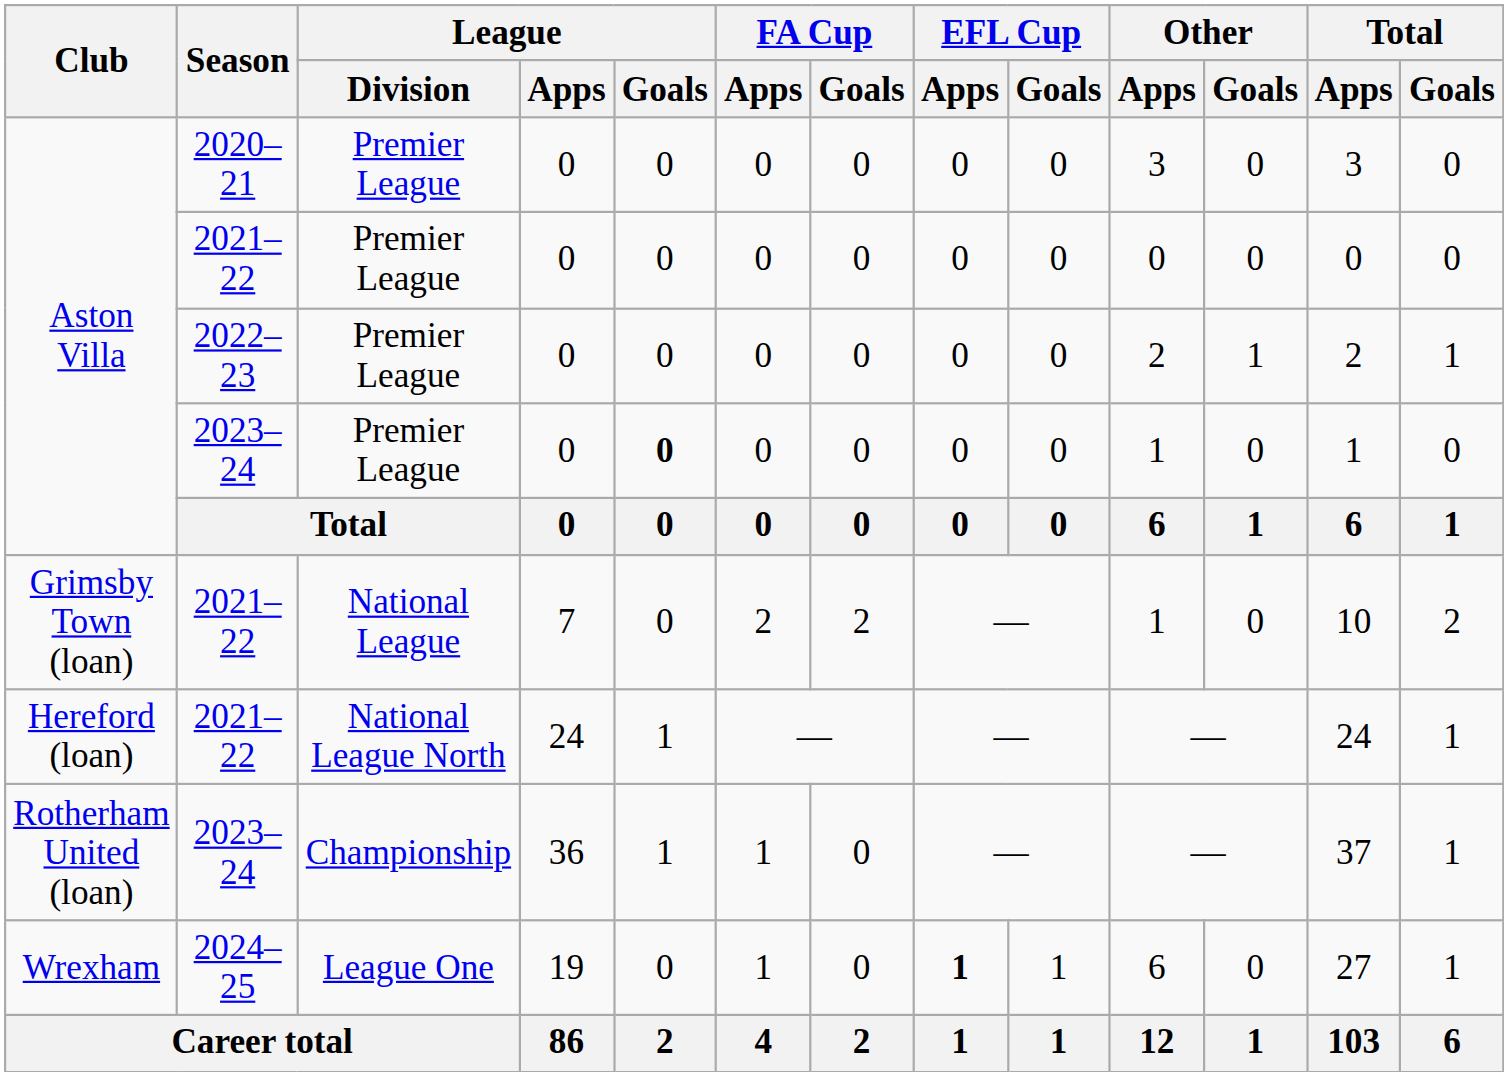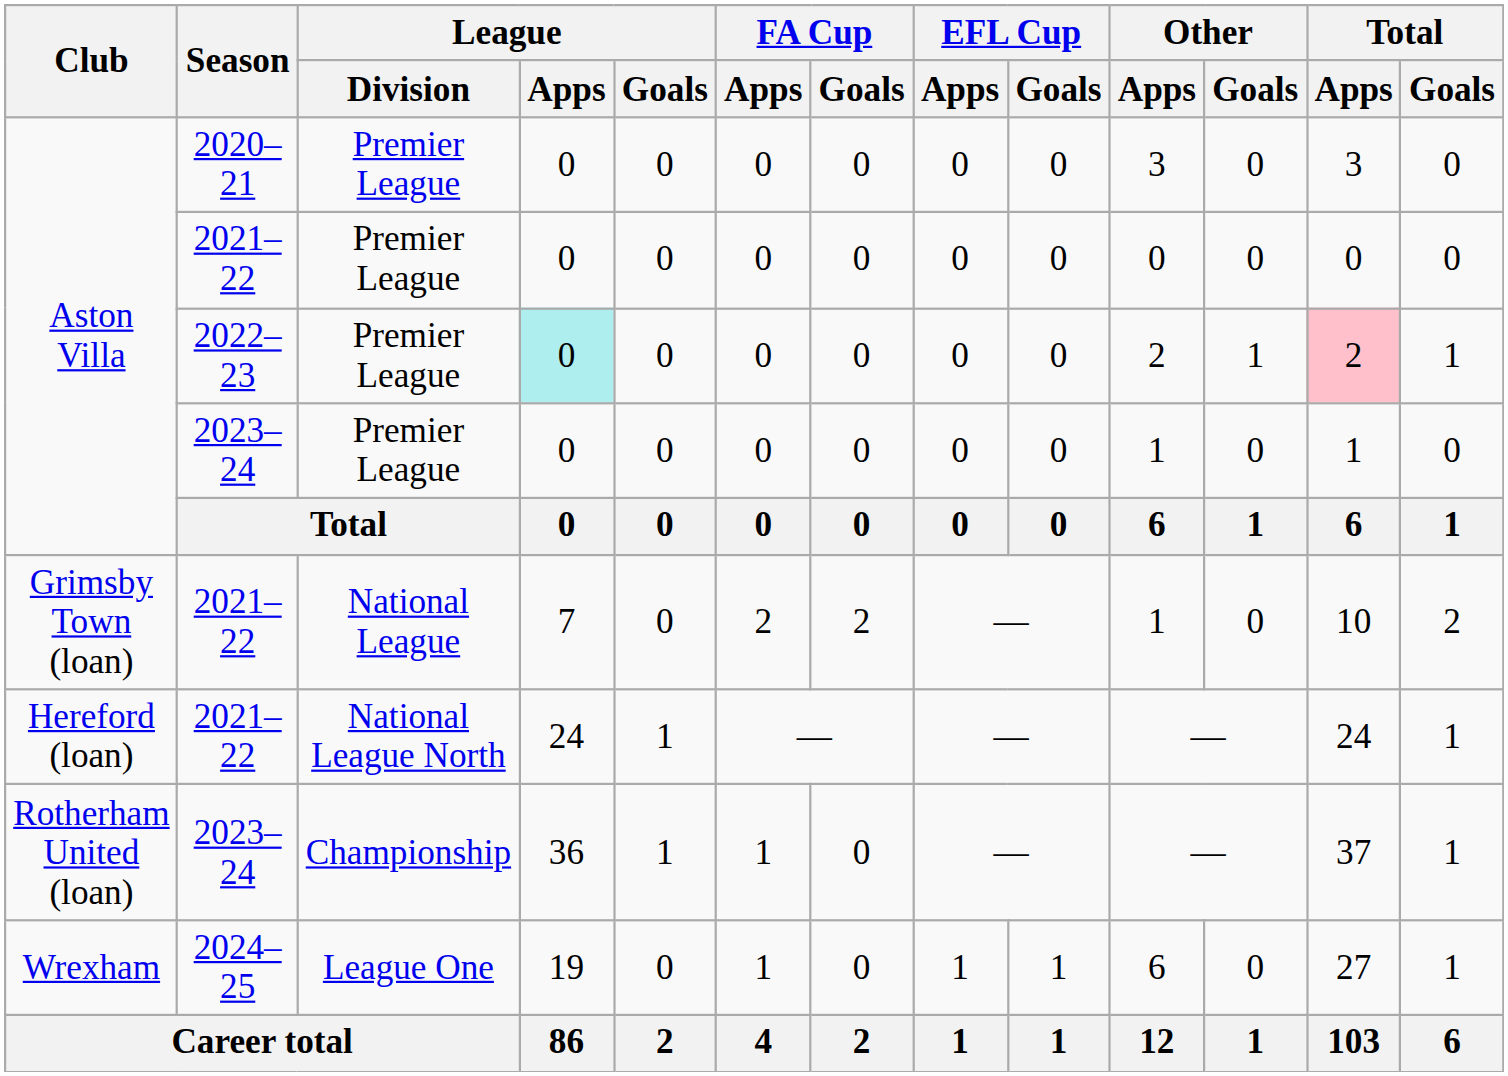(566, 354) no background -> (566, 354) paleturquoise background
(1354, 354) no background -> (1354, 354) pink background
(665, 450) bold -> (665, 450) normal
(960, 966) bold -> (960, 966) normal
